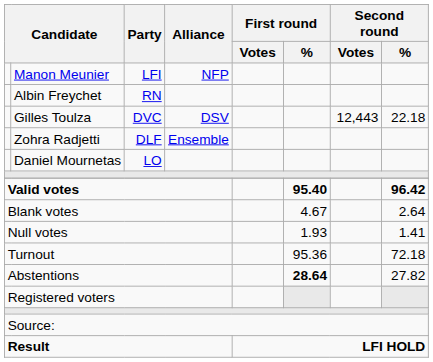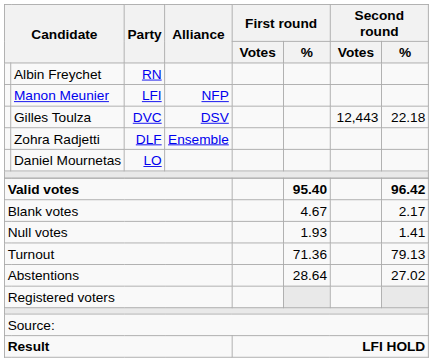rows swapped: (61, 74) <-> (58, 96)
(412, 210) 2.64 -> (412, 210) 2.17
(310, 254) 95.36 -> (310, 254) 71.36
(408, 254) 72.18 -> (408, 254) 79.13
(310, 275) bold -> (310, 275) normal
(408, 275) 27.82 -> (408, 275) 27.02
